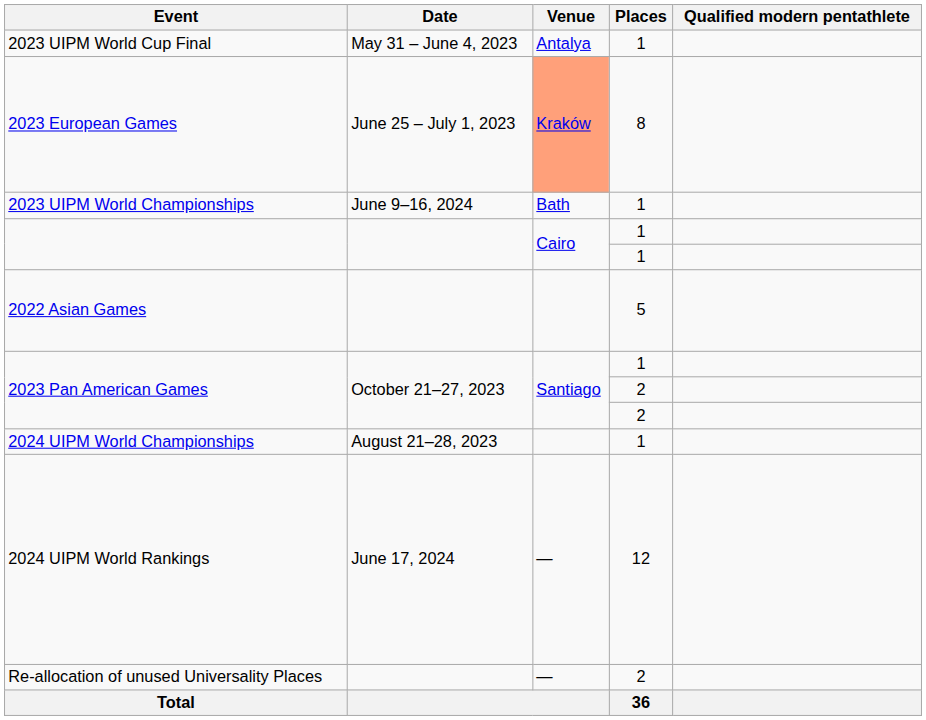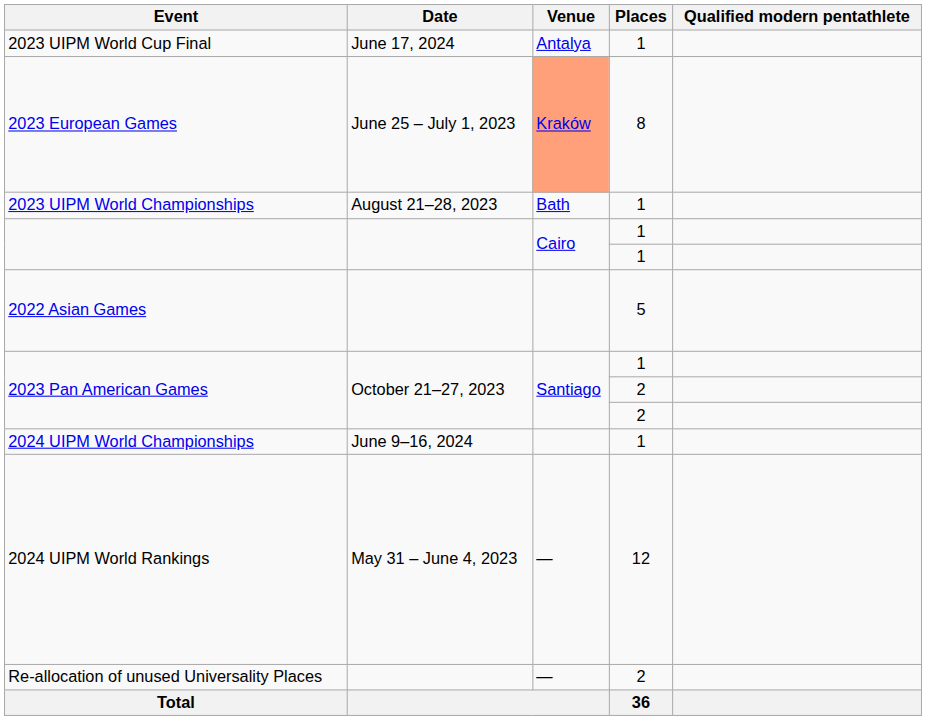(434, 43) May 31 – June 4, 2023 -> (403, 43) June 17, 2024
(412, 205) June 9–16, 2024 -> (424, 205) August 21–28, 2023
(424, 441) August 21–28, 2023 -> (412, 441) June 9–16, 2024
(403, 559) June 17, 2024 -> (434, 559) May 31 – June 4, 2023
